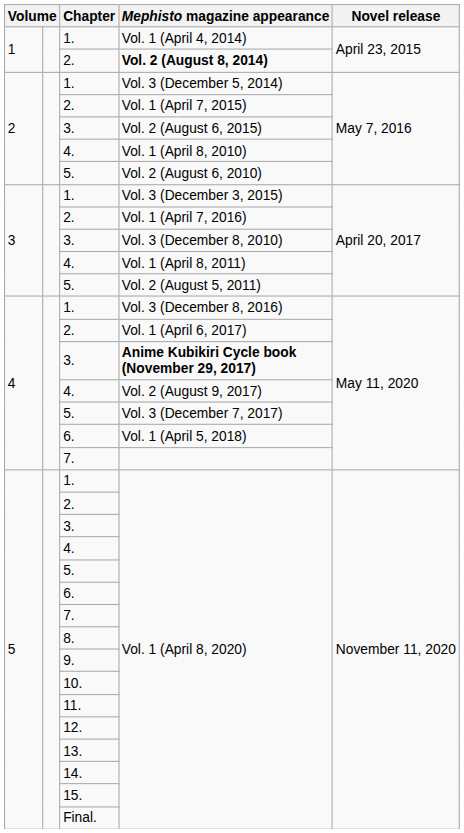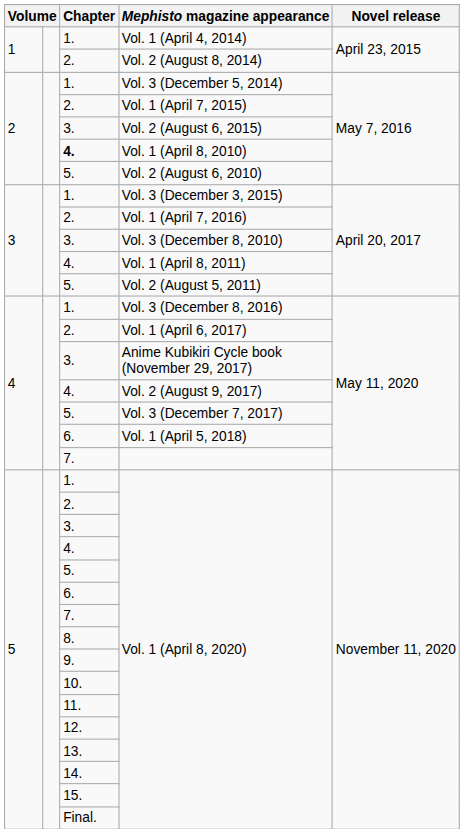(195, 61) bold -> (192, 61) normal
(69, 151) normal -> (69, 151) bold
(209, 361) bold -> (202, 361) normal
